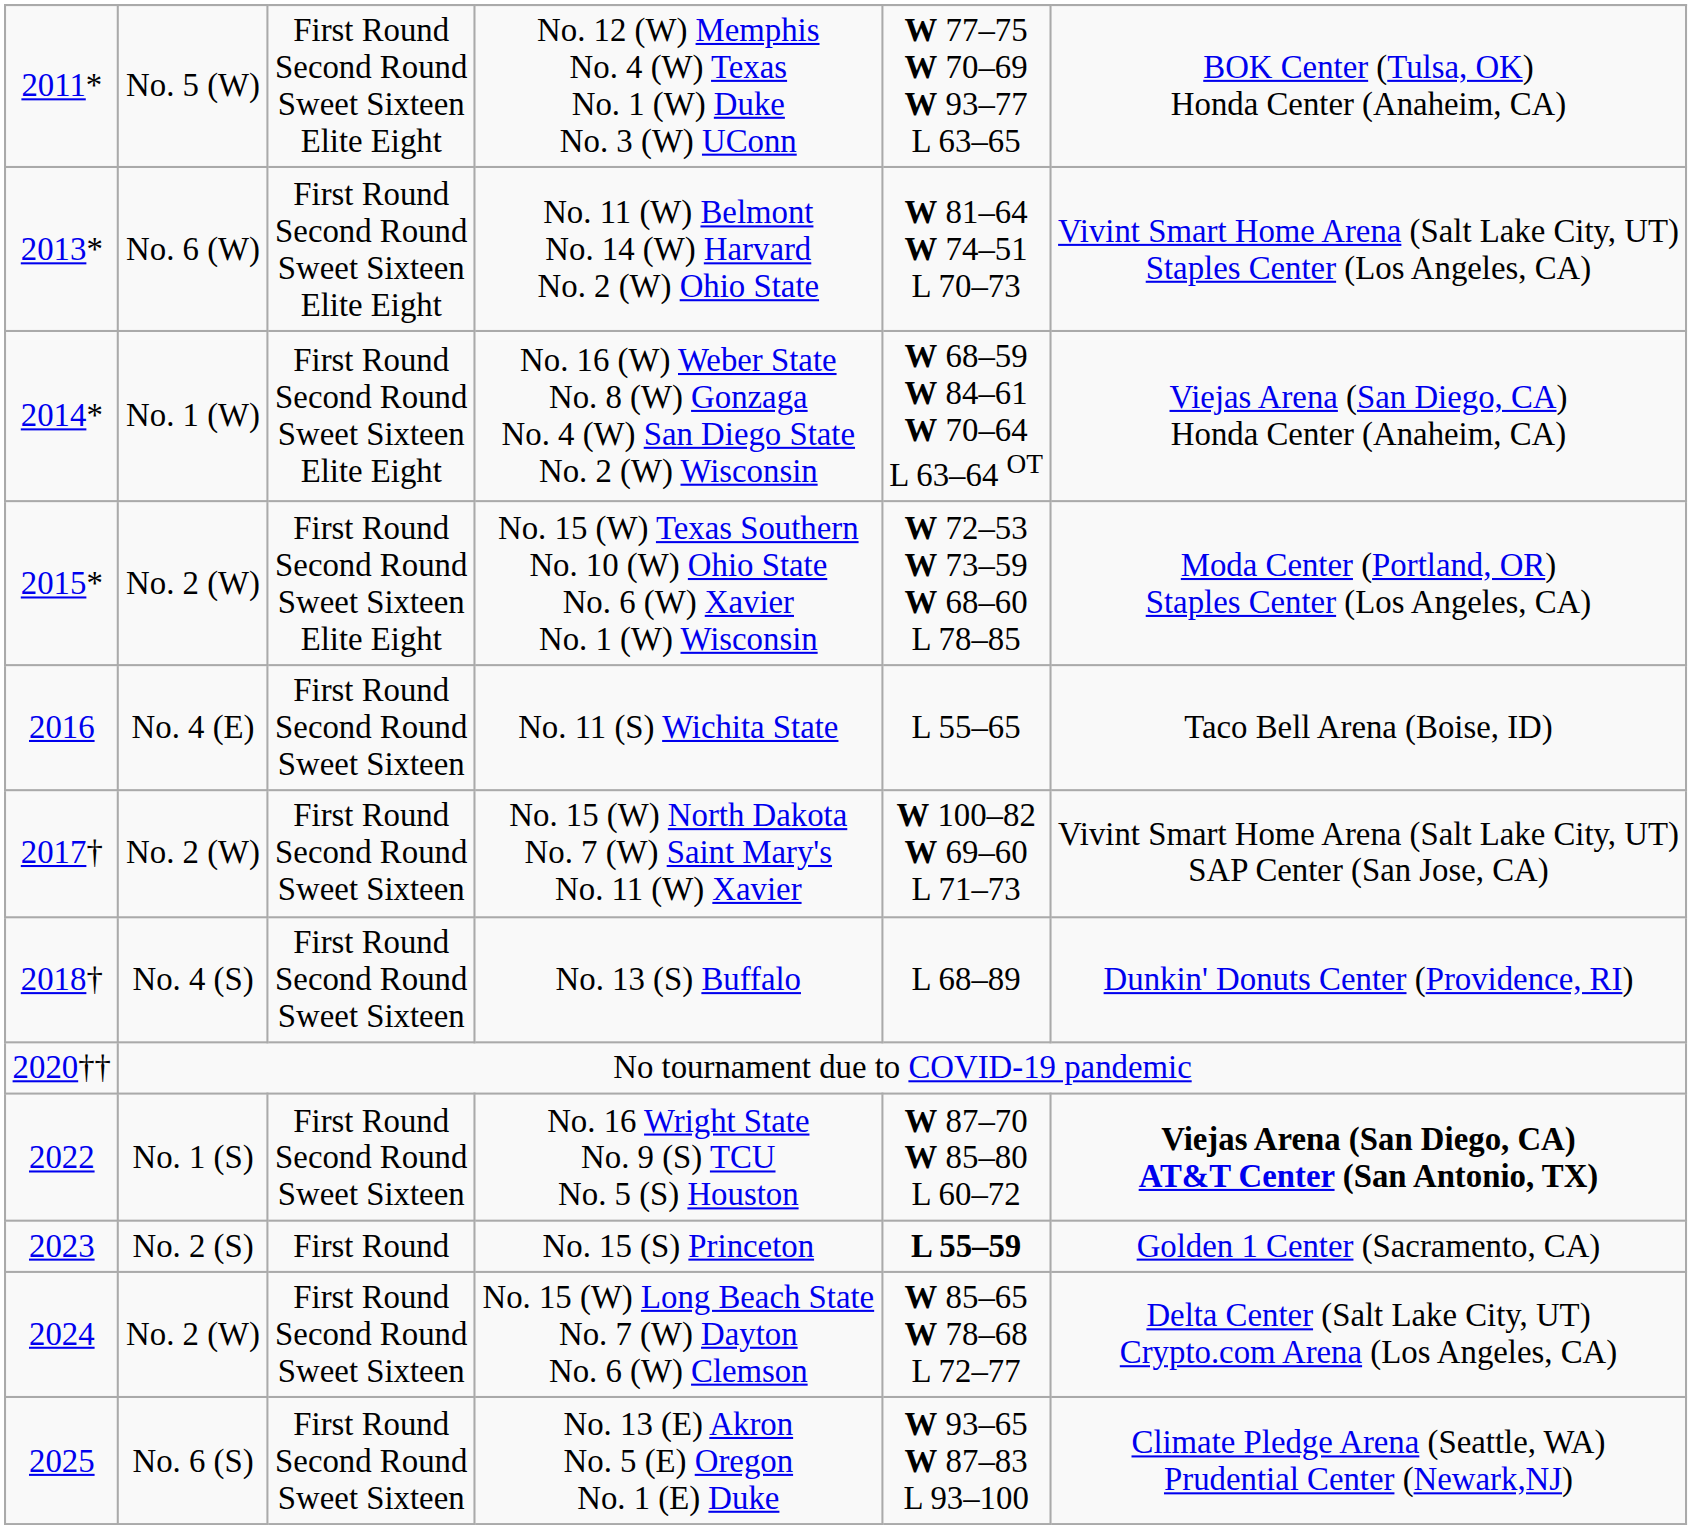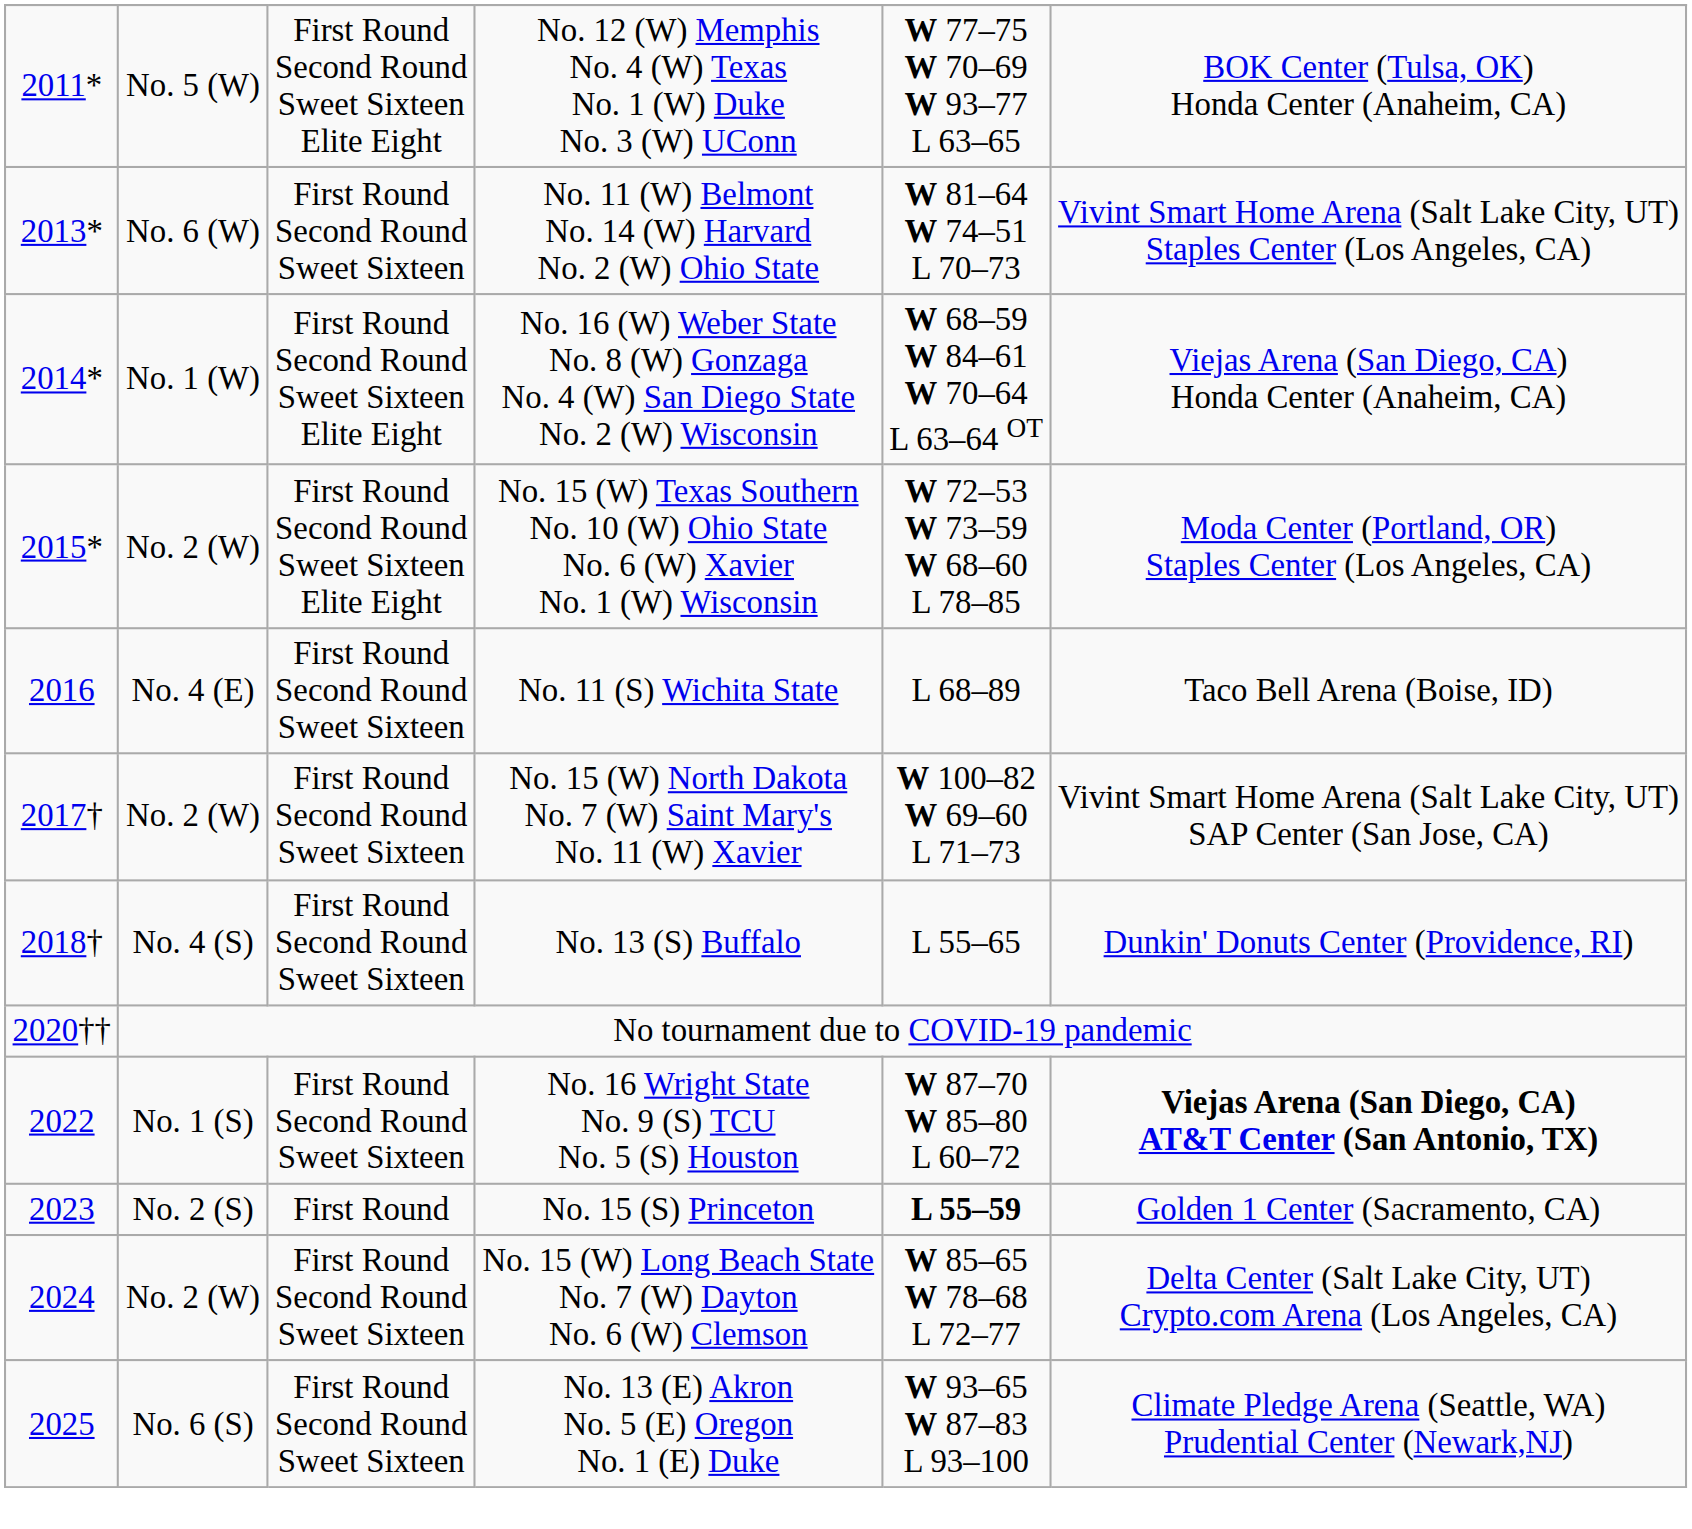(371, 248) First Round Second Round Sweet Sixteen Elite Eight -> (371, 230) First Round Second Round Sweet Sixteen
(966, 727) L 55–65 -> (966, 690) L 68–89
(966, 978) L 68–89 -> (966, 941) L 55–65
